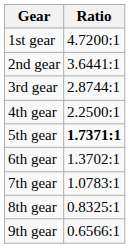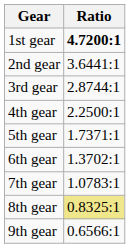(94, 40) normal -> (94, 40) bold
(94, 135) bold -> (94, 135) normal
(94, 207) no background -> (94, 207) khaki background
